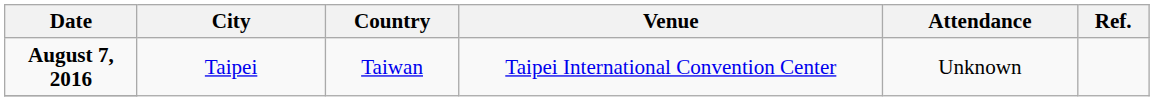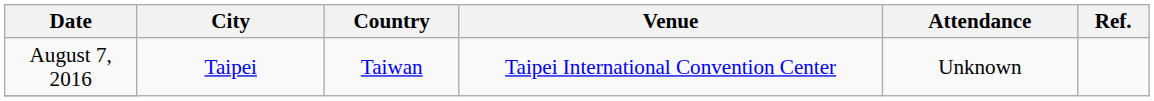(71, 66) bold -> (71, 66) normal
